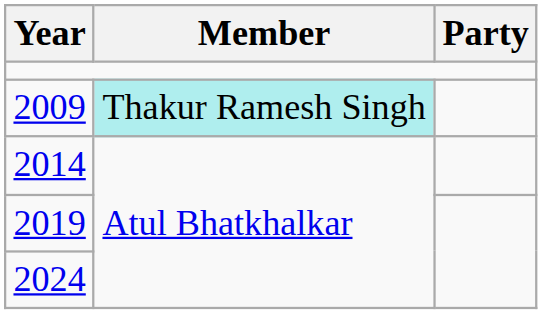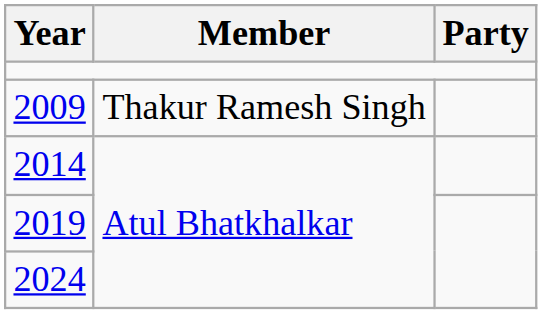(264, 107) paleturquoise background -> (264, 107) no background
